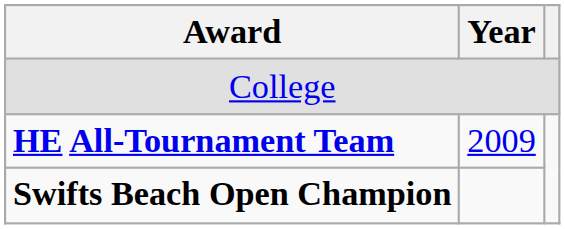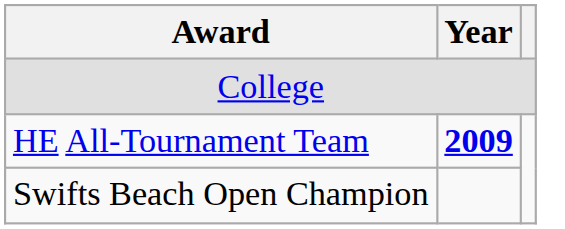(204, 140) bold -> (191, 140) normal
(502, 140) normal -> (479, 140) bold
(232, 194) bold -> (221, 194) normal
